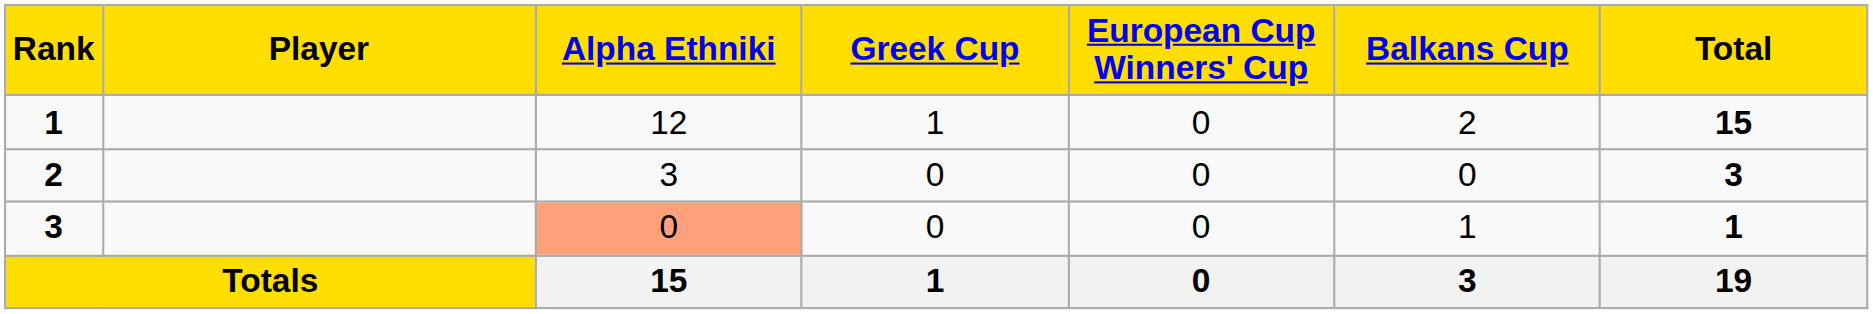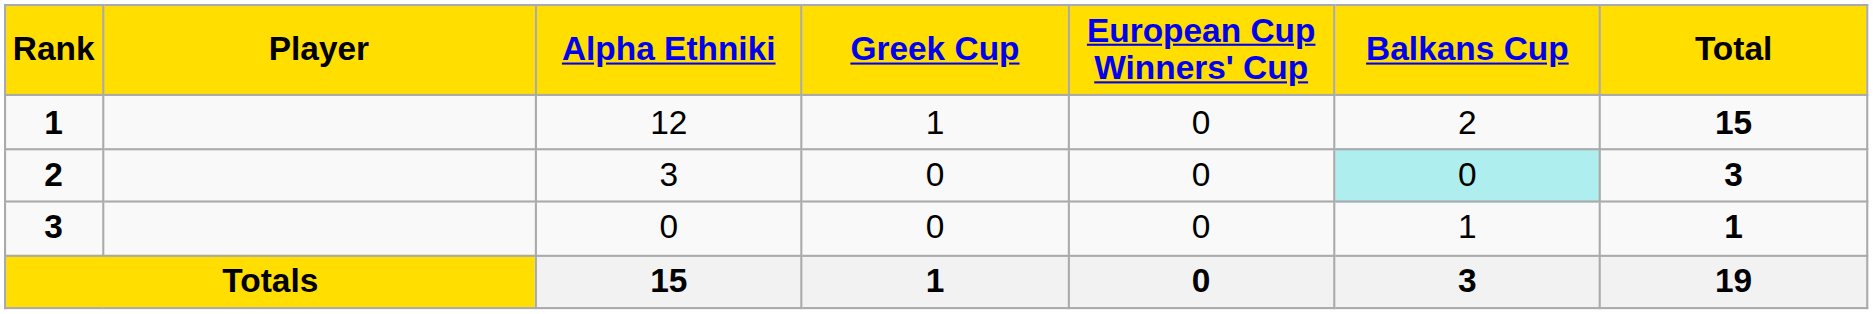(1467, 174) no background -> (1467, 174) paleturquoise background
(669, 227) lightsalmon background -> (669, 227) no background
